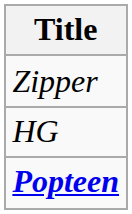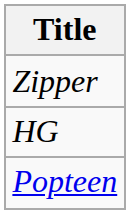(66, 182) bold -> (65, 182) normal
